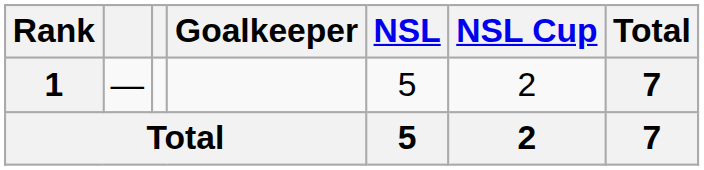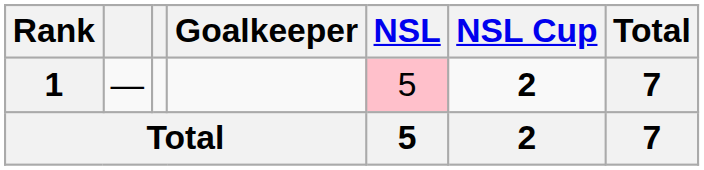(407, 84) no background -> (407, 84) pink background
(527, 84) normal -> (527, 84) bold
